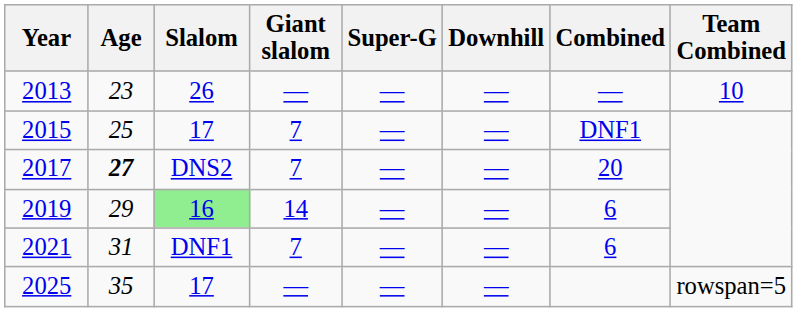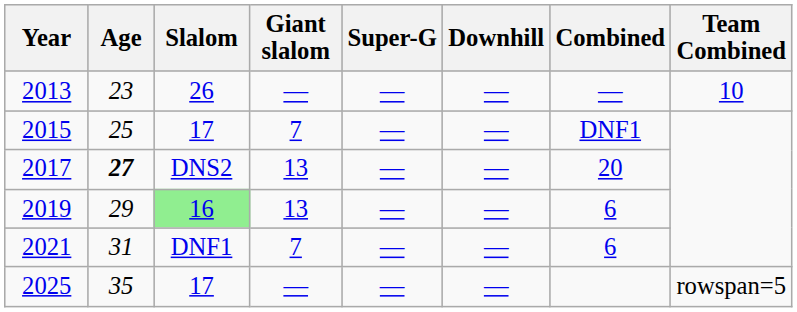(296, 168) 7 -> (296, 168) 13
(296, 208) 14 -> (296, 208) 13
